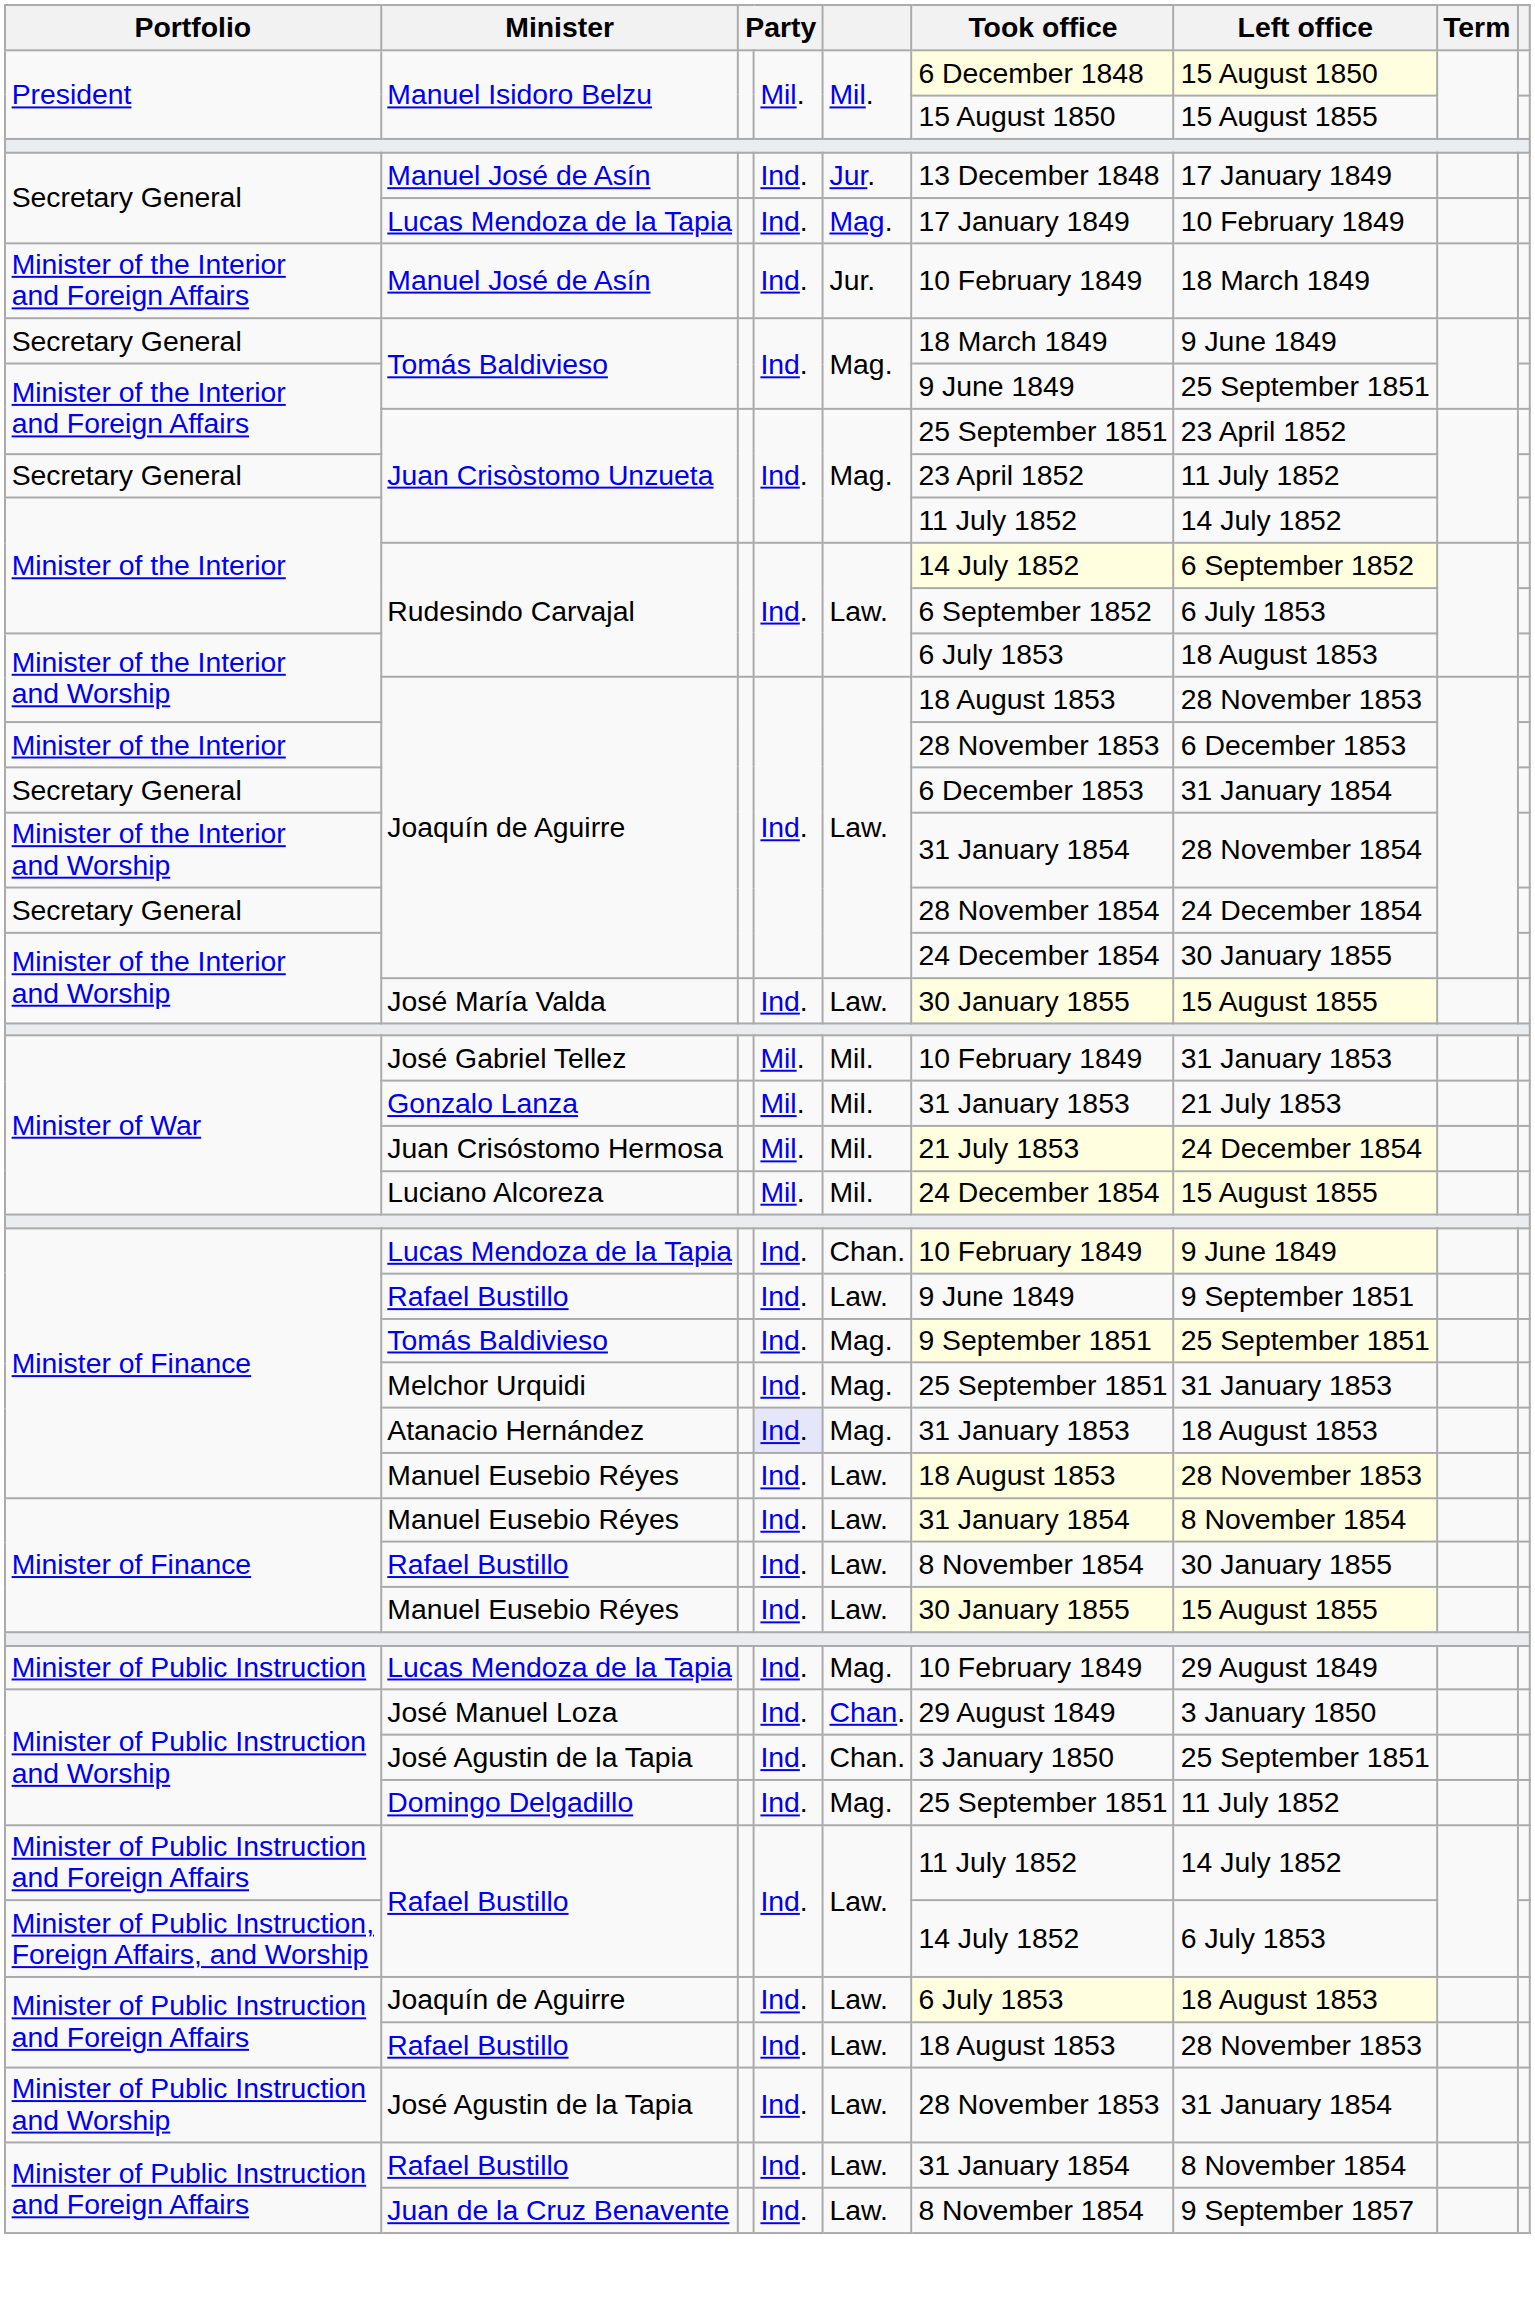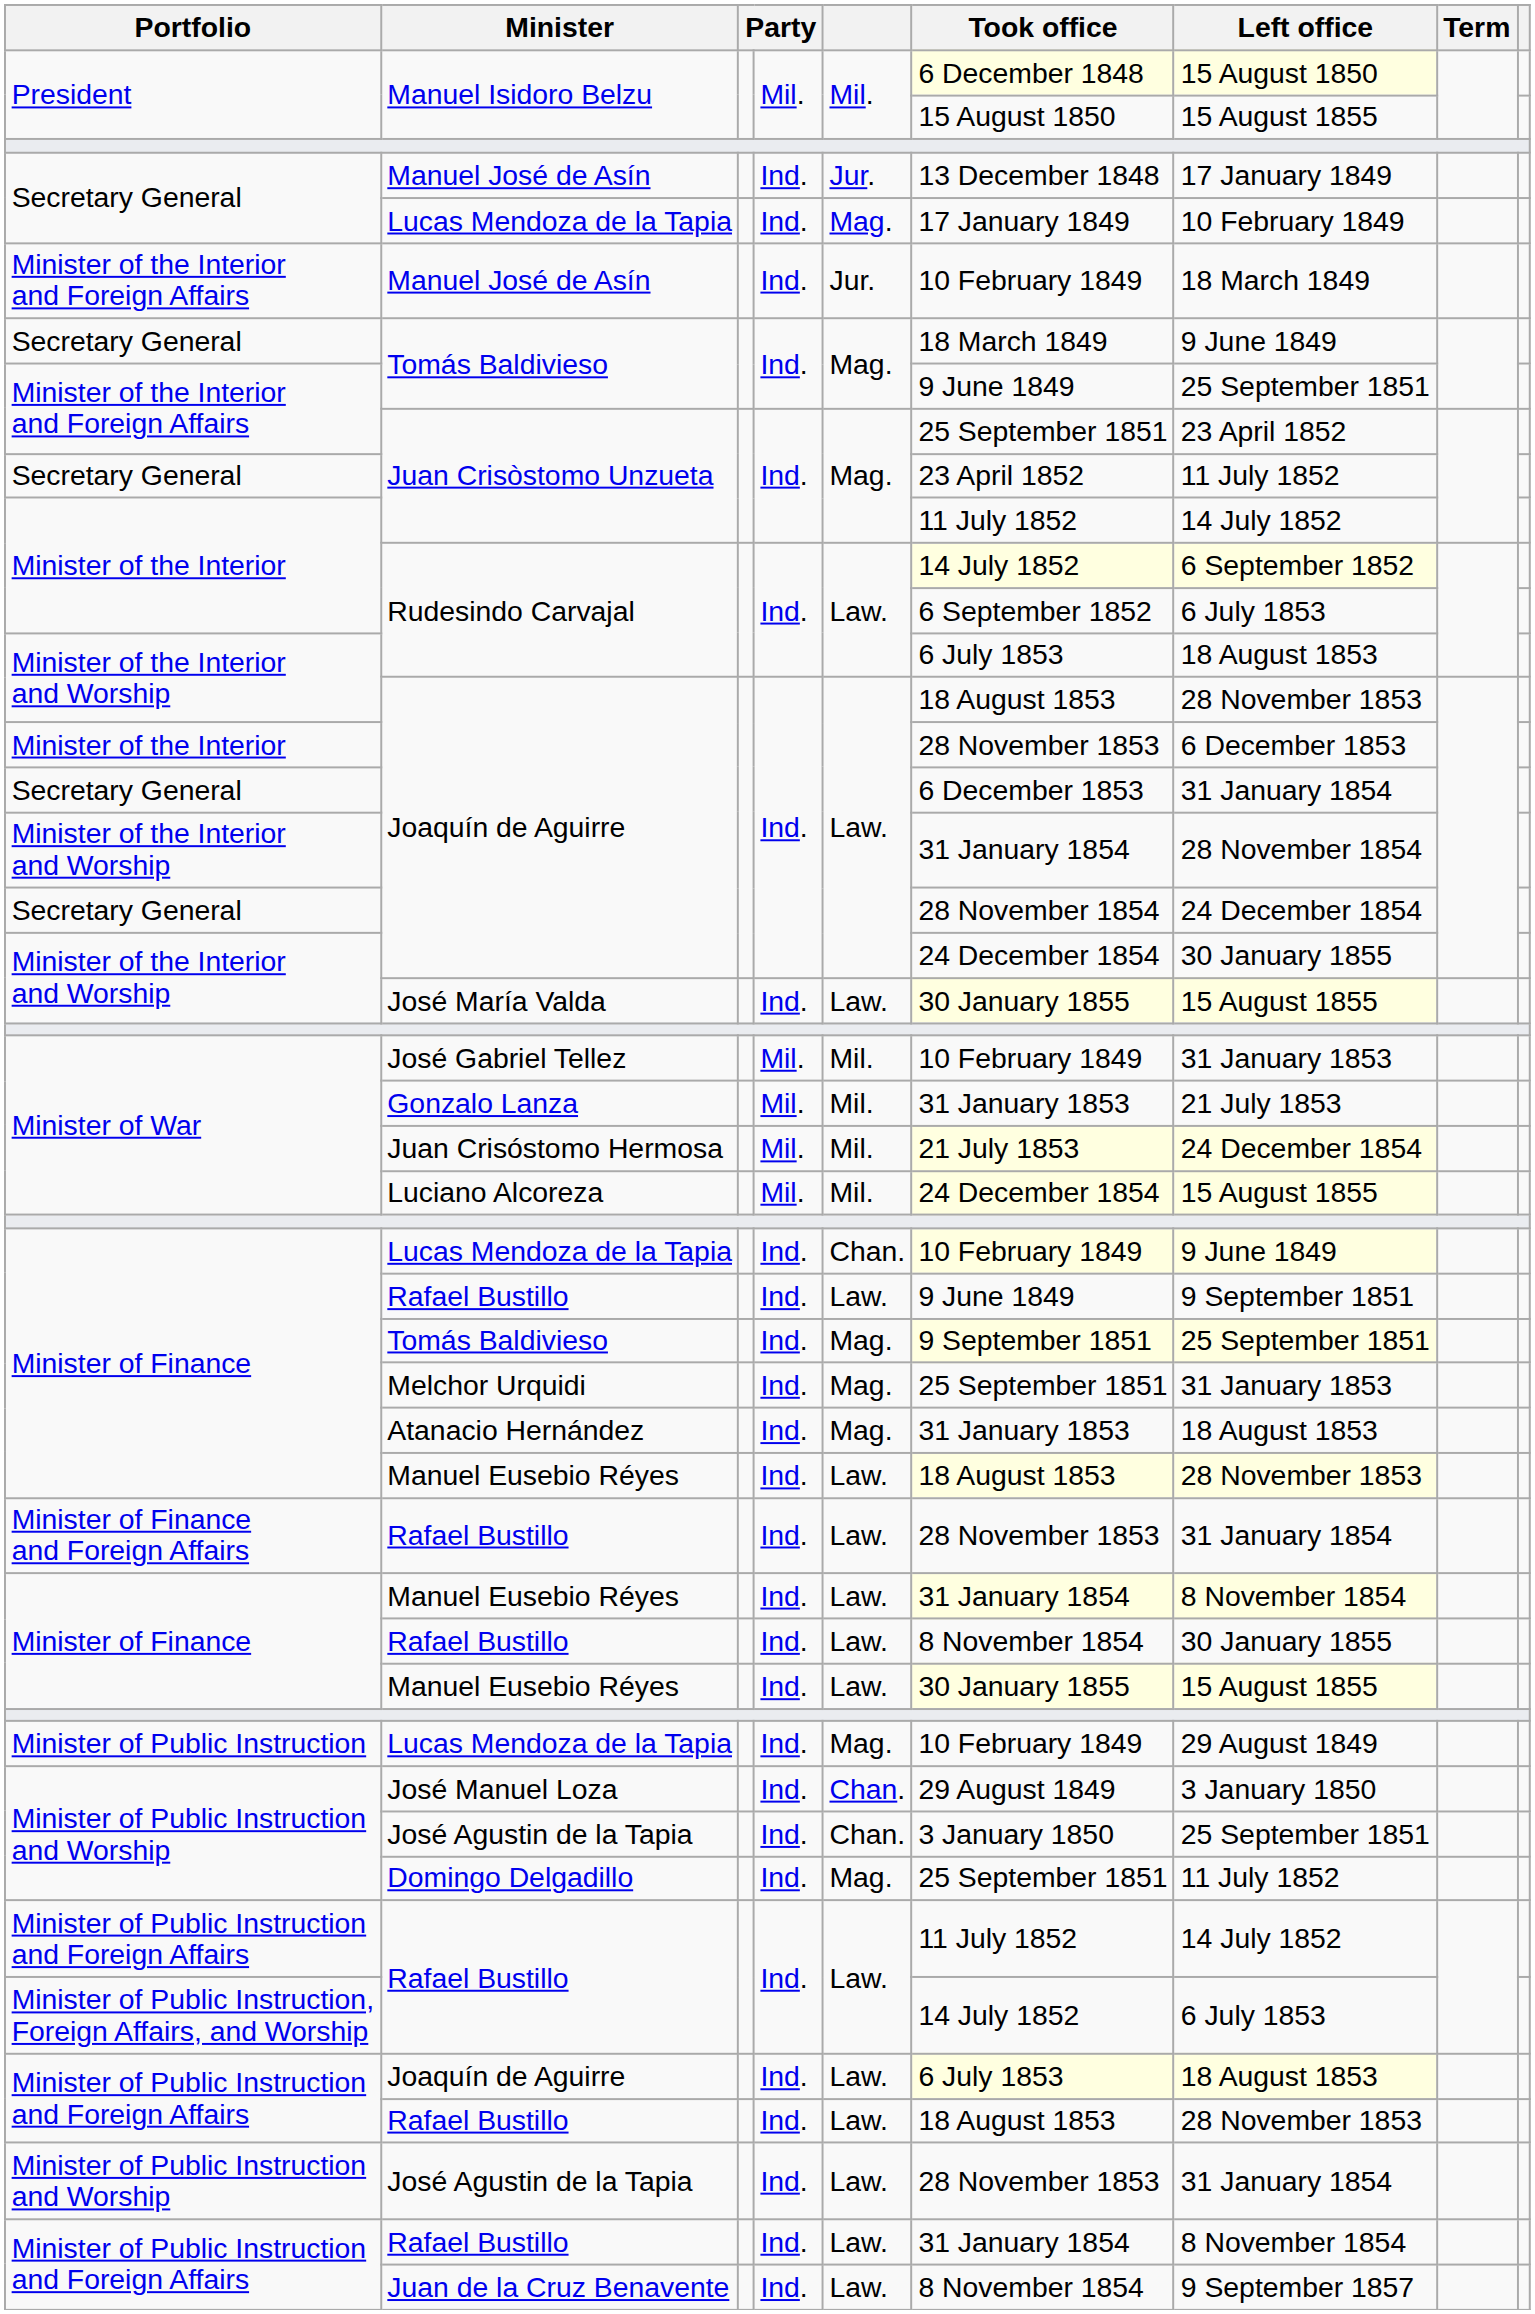(784, 1430) lavender background -> (784, 1430) no background
+ row: (131, 1536)
